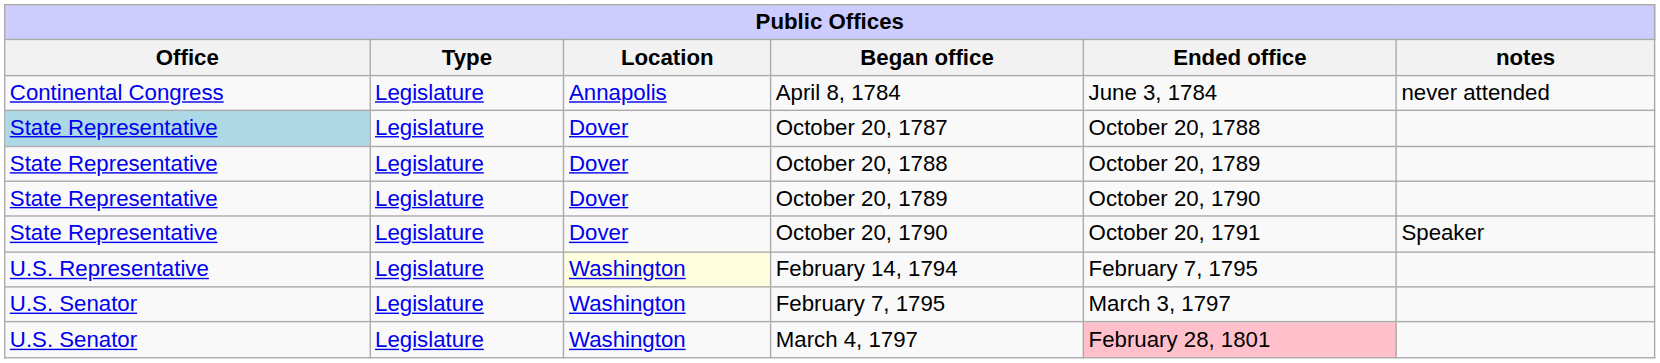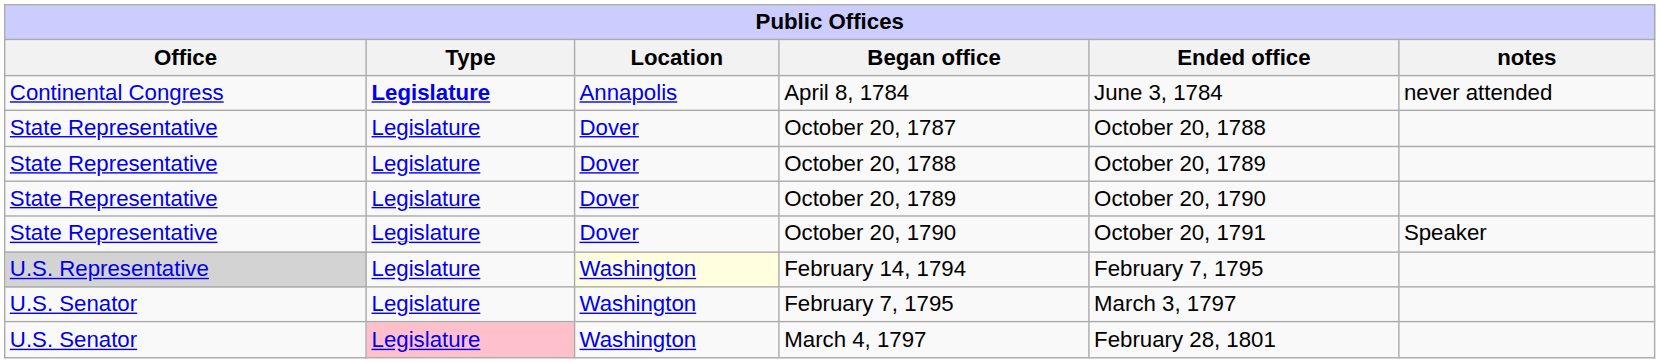(429, 92) normal -> (431, 92) bold
(114, 127) lightblue background -> (114, 127) no background
(109, 269) no background -> (109, 269) lightgrey background
(429, 339) no background -> (426, 339) pink background
(1179, 339) pink background -> (1185, 339) no background
